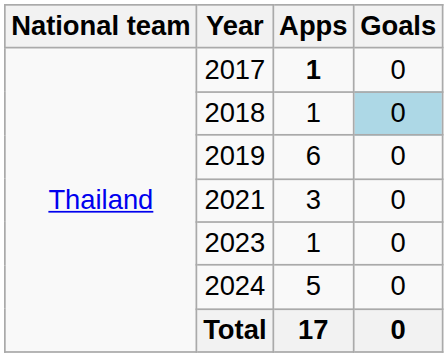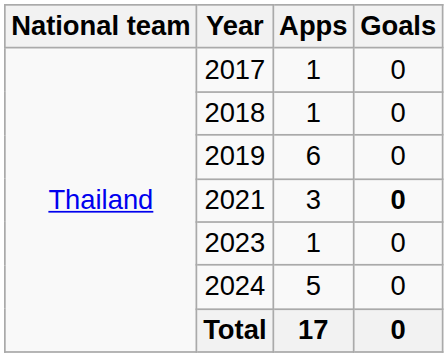(313, 69) bold -> (313, 69) normal
(398, 112) lightblue background -> (398, 112) no background
(398, 199) normal -> (398, 199) bold
